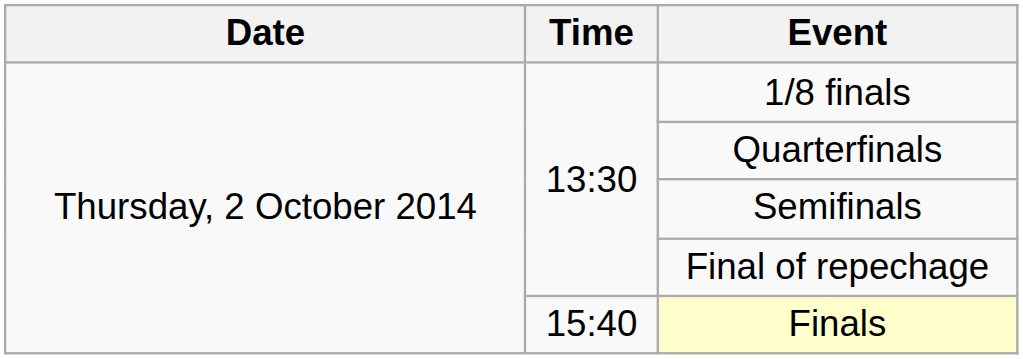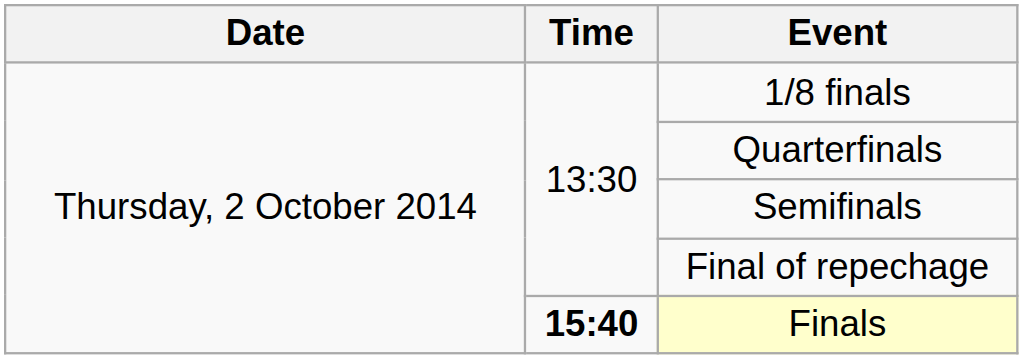(592, 324) normal -> (592, 324) bold
